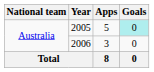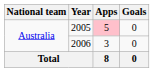(106, 28) no background -> (106, 28) pink background
(134, 28) paleturquoise background -> (134, 28) no background
